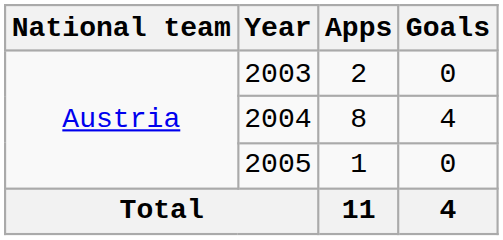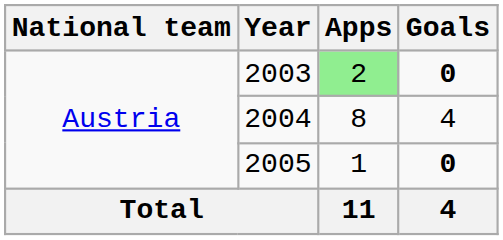(359, 74) no background -> (359, 74) lightgreen background
(448, 74) normal -> (448, 74) bold
(448, 165) normal -> (448, 165) bold
